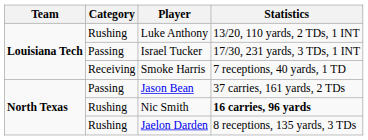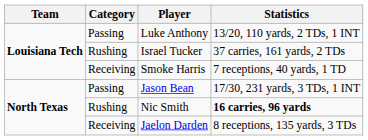(108, 32) Rushing -> (106, 32) Passing
(106, 51) Passing -> (108, 51) Rushing
(287, 51) 17/30, 231 yards, 3 TDs, 1 INT -> (279, 51) 37 carries, 161 yards, 2 TDs
(279, 88) 37 carries, 161 yards, 2 TDs -> (287, 88) 17/30, 231 yards, 3 TDs, 1 INT
(108, 125) Rushing -> (112, 125) Receiving
